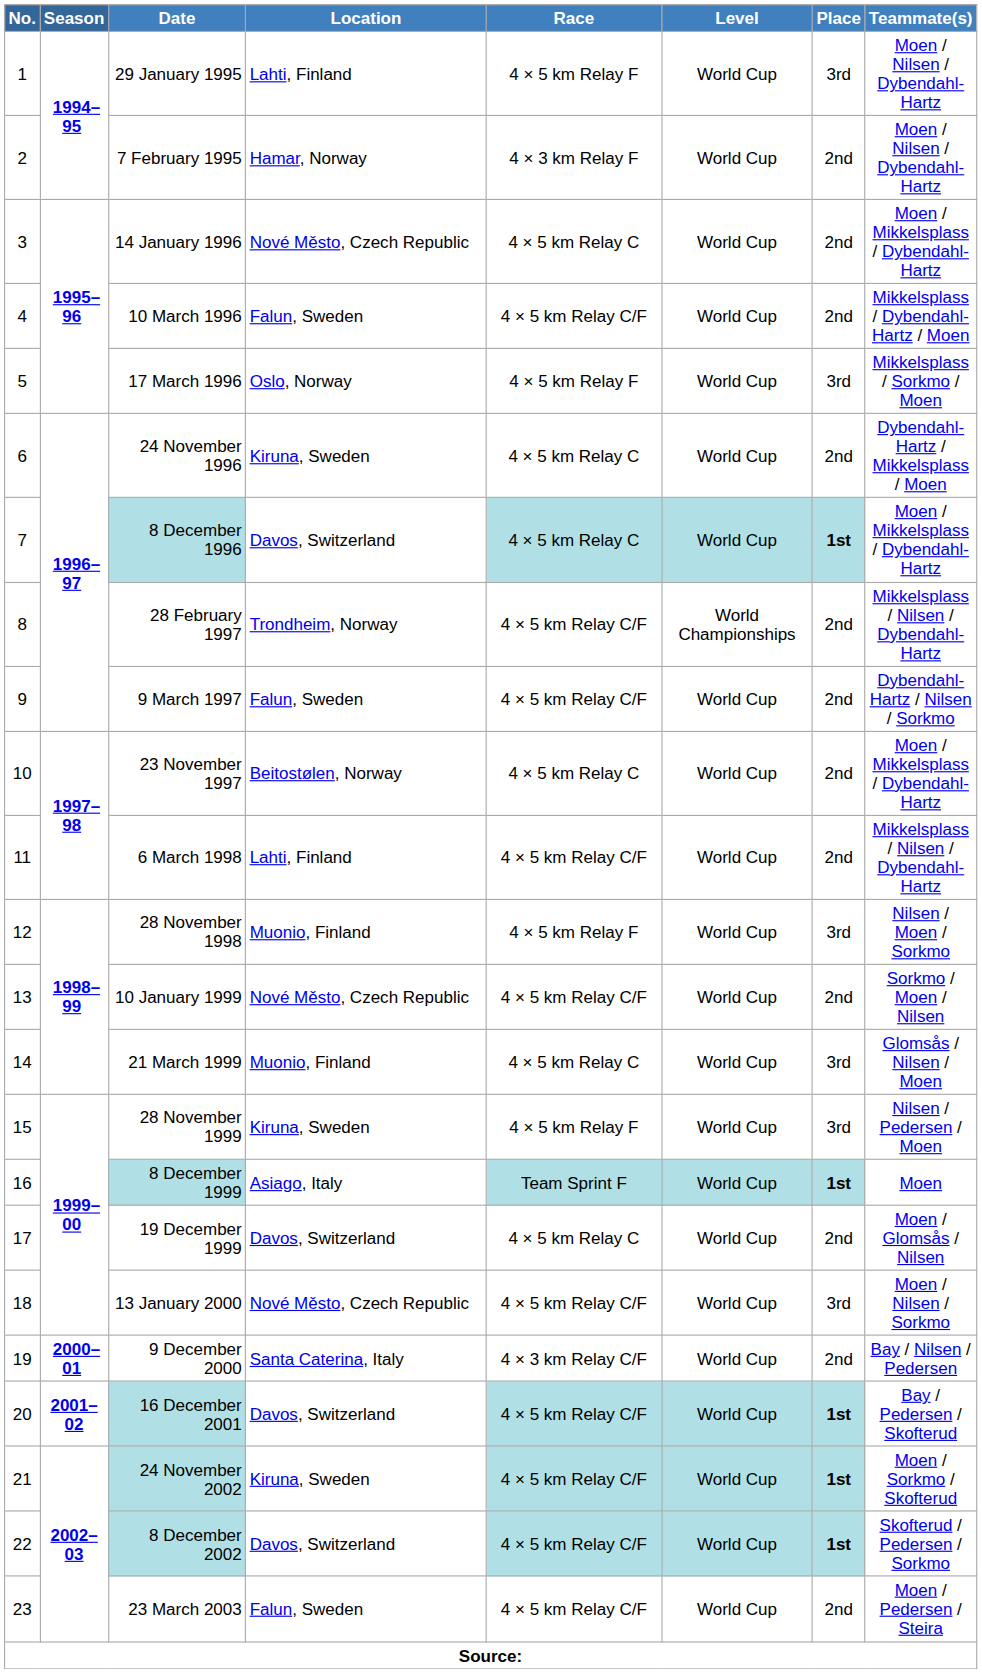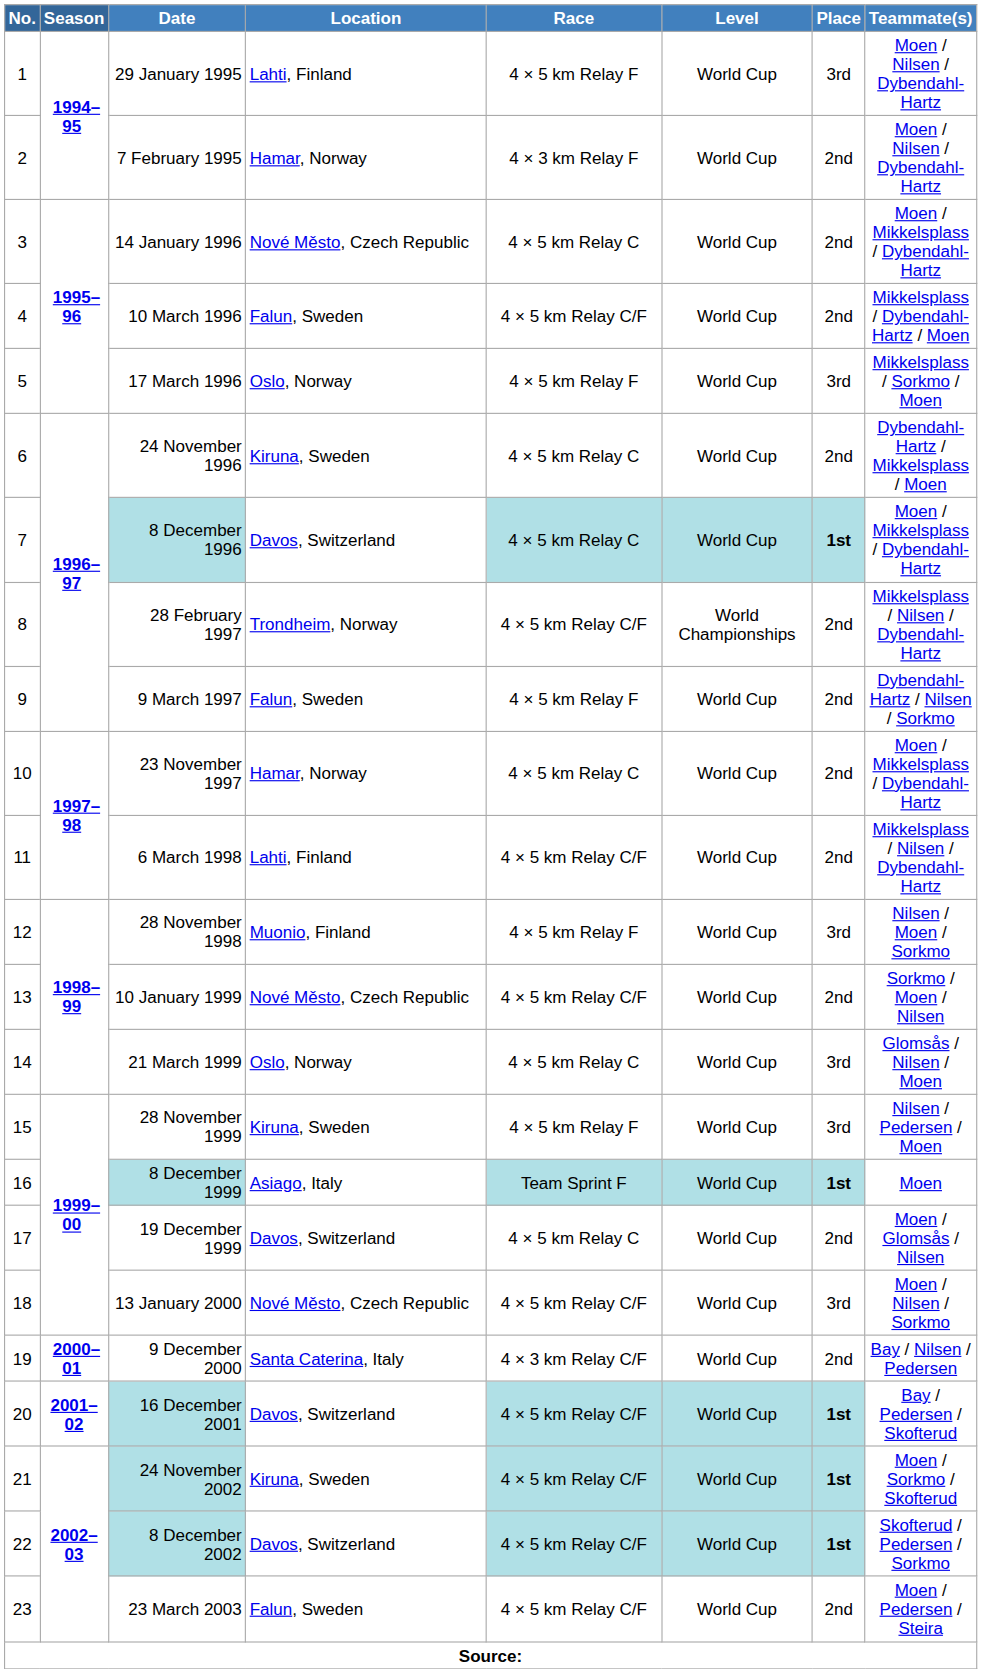(574, 699) 4 × 5 km Relay C/F -> (574, 699) 4 × 5 km Relay F
(326, 773) Beitostølen, Norway -> (308, 773) Hamar, Norway
(310, 1062) Muonio, Finland -> (301, 1062) Oslo, Norway
